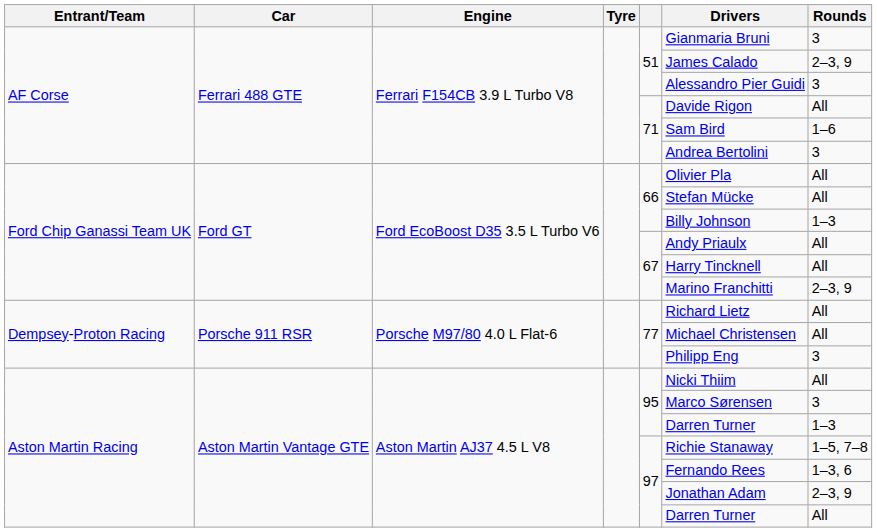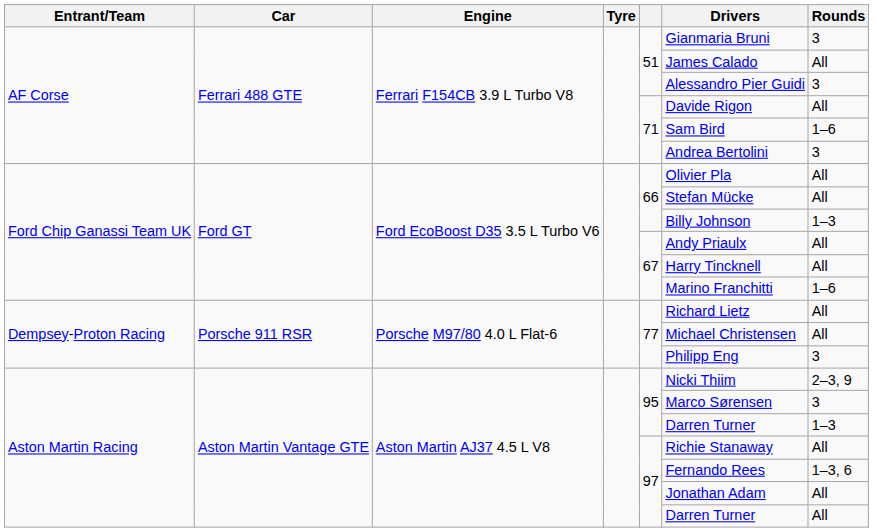(832, 61) 2–3, 9 -> (820, 61) All
(832, 288) 2–3, 9 -> (824, 288) 1–6
(820, 379) All -> (832, 379) 2–3, 9
(840, 447) 1–5, 7–8 -> (820, 447) All
(832, 493) 2–3, 9 -> (820, 493) All
